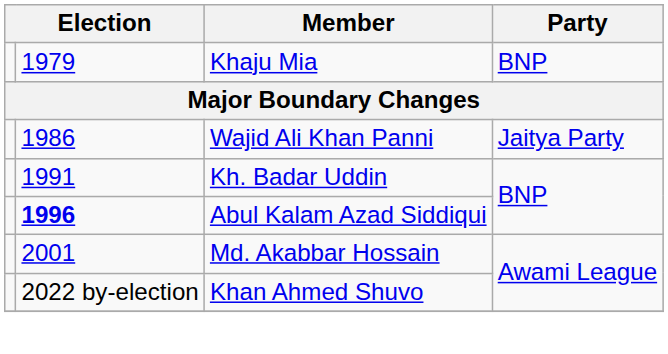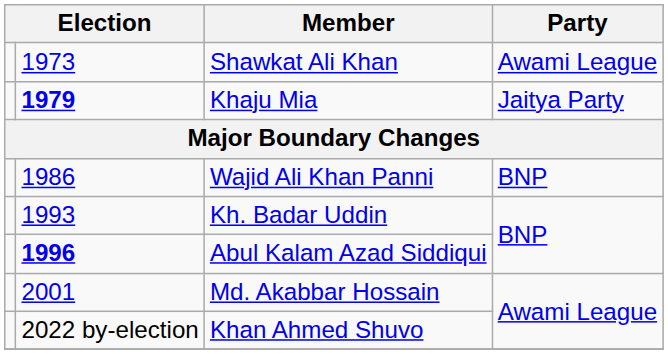+ row: (304, 61)
(48, 61) normal -> (48, 100) bold
(523, 61) BNP -> (561, 100) Jaitya Party
(561, 138) Jaitya Party -> (523, 176) BNP
(48, 176) 1991 -> (48, 215) 1993
